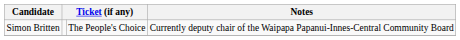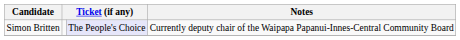(107, 27) no background -> (107, 27) lavender background
